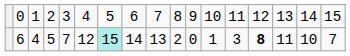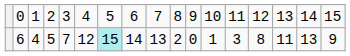(261, 40) bold -> (261, 40) normal
(309, 40) 10 -> (309, 40) 13
(333, 40) 7 -> (333, 40) 9
